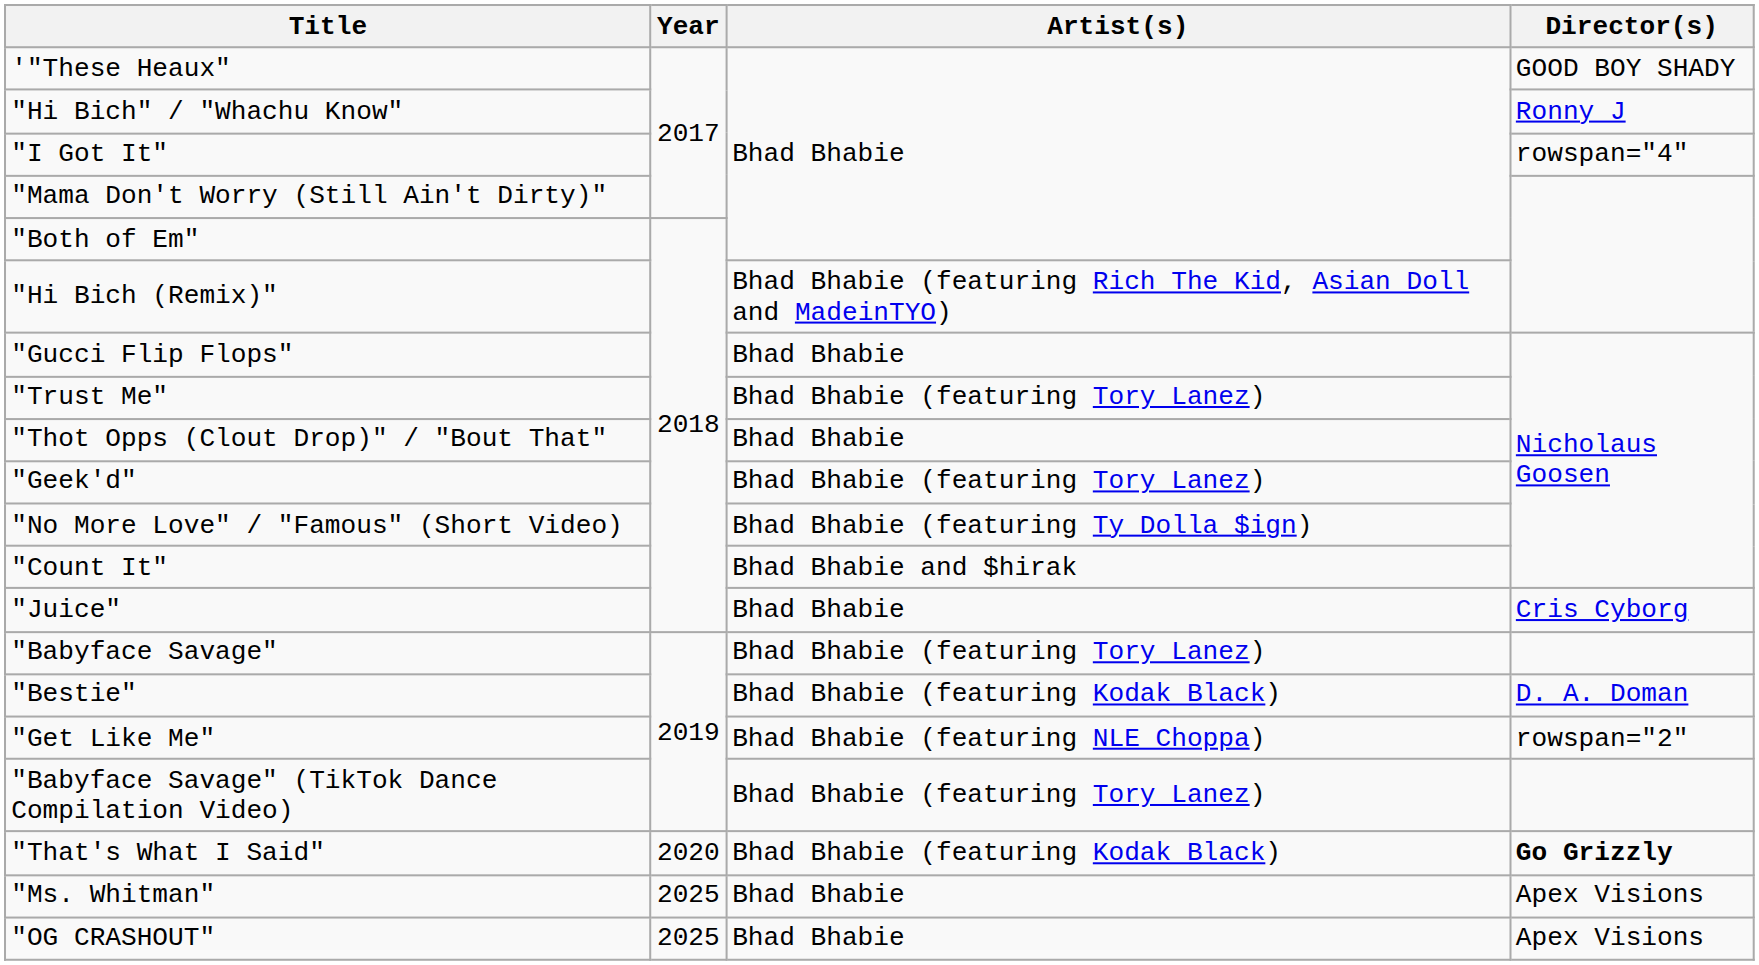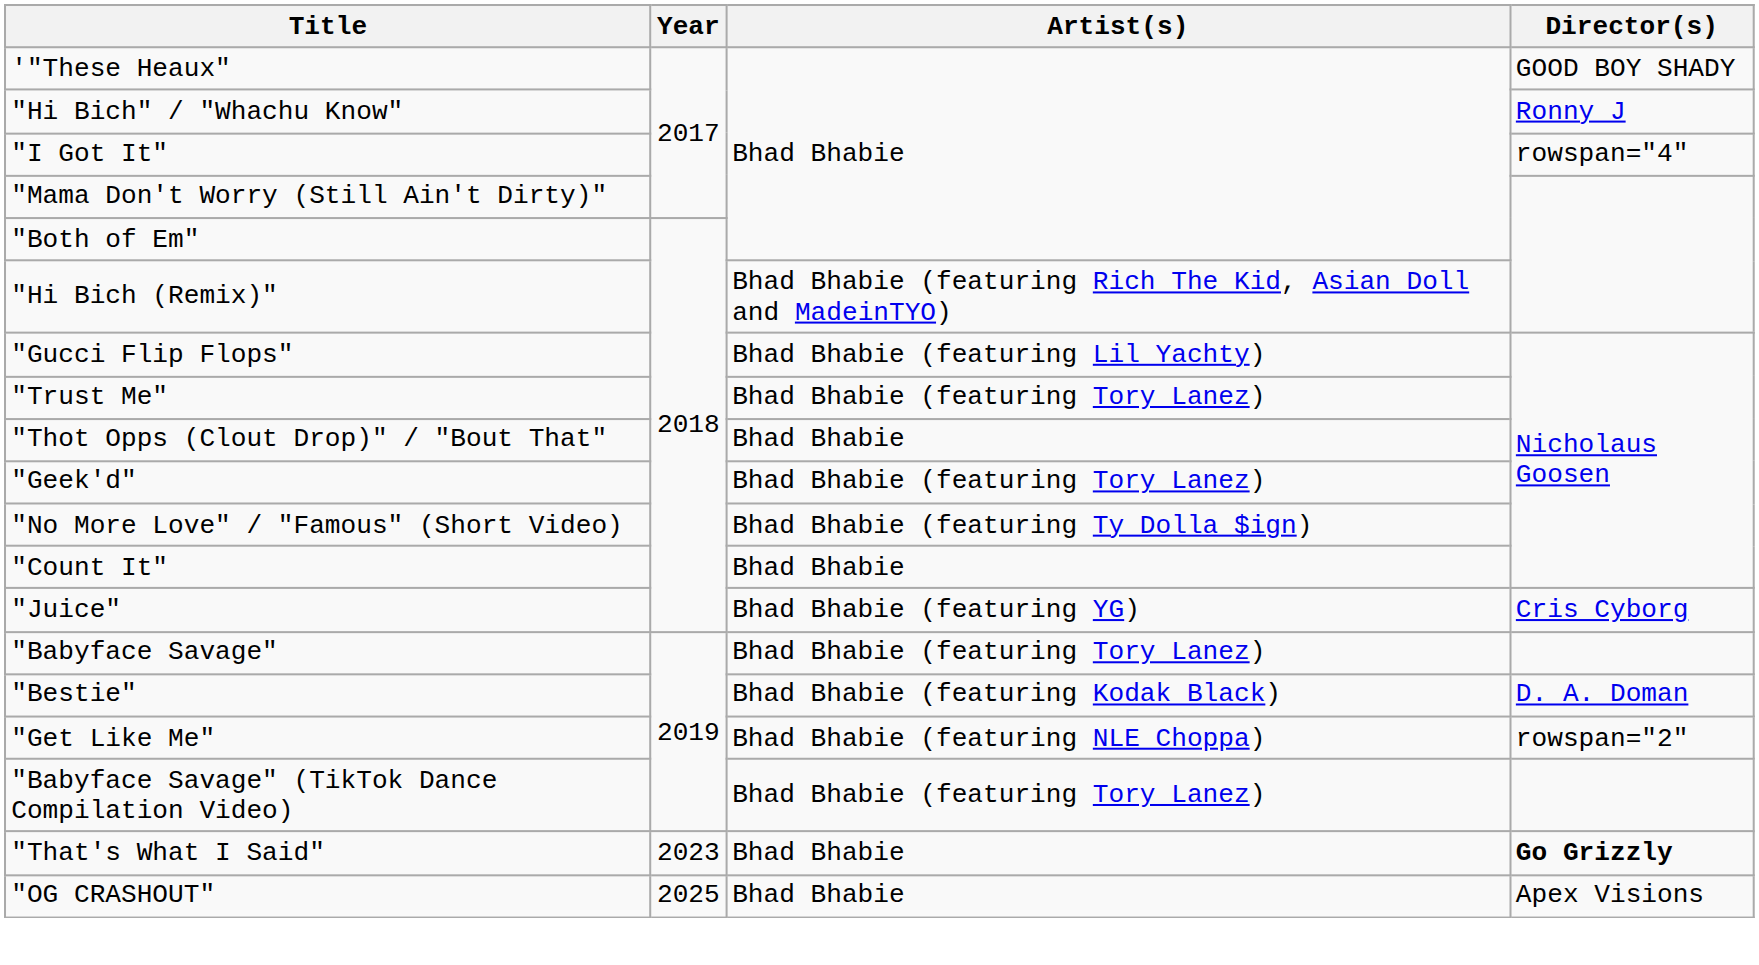(818, 355) Bhad Bhabie -> (999, 355) Bhad Bhabie (featuring Lil Yachty)
(905, 567) Bhad Bhabie and $hirak -> (818, 567) Bhad Bhabie
(818, 610) Bhad Bhabie -> (936, 610) Bhad Bhabie (featuring YG)
(688, 853) 2020 -> (688, 853) 2023
(1007, 853) Bhad Bhabie (featuring Kodak Black) -> (818, 853) Bhad Bhabie
- row: (113, 896)
